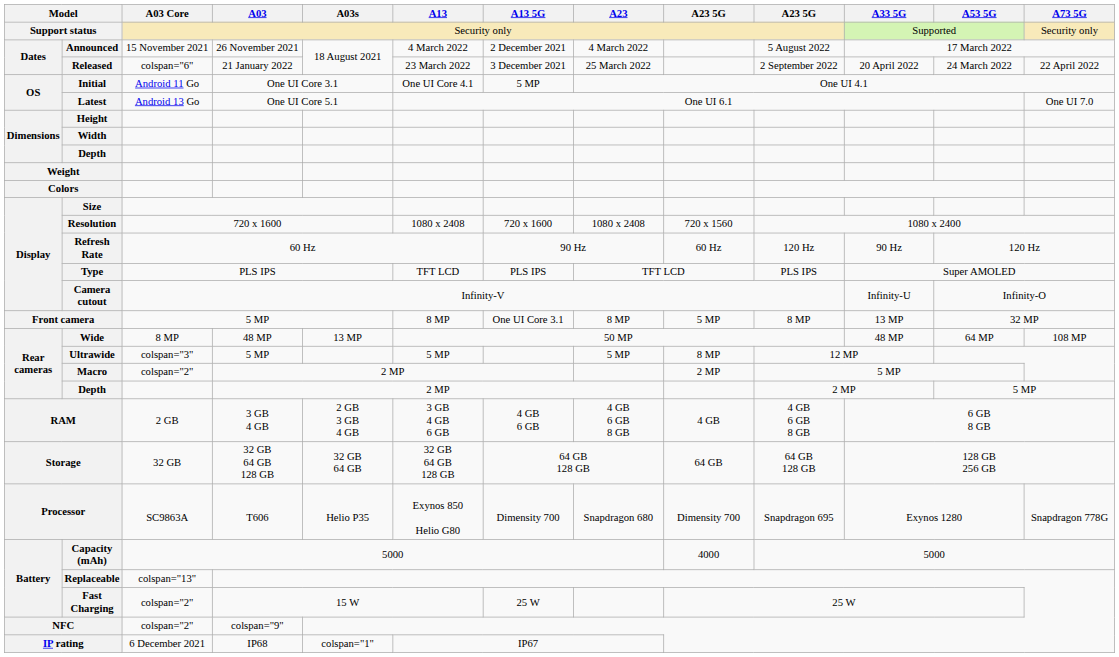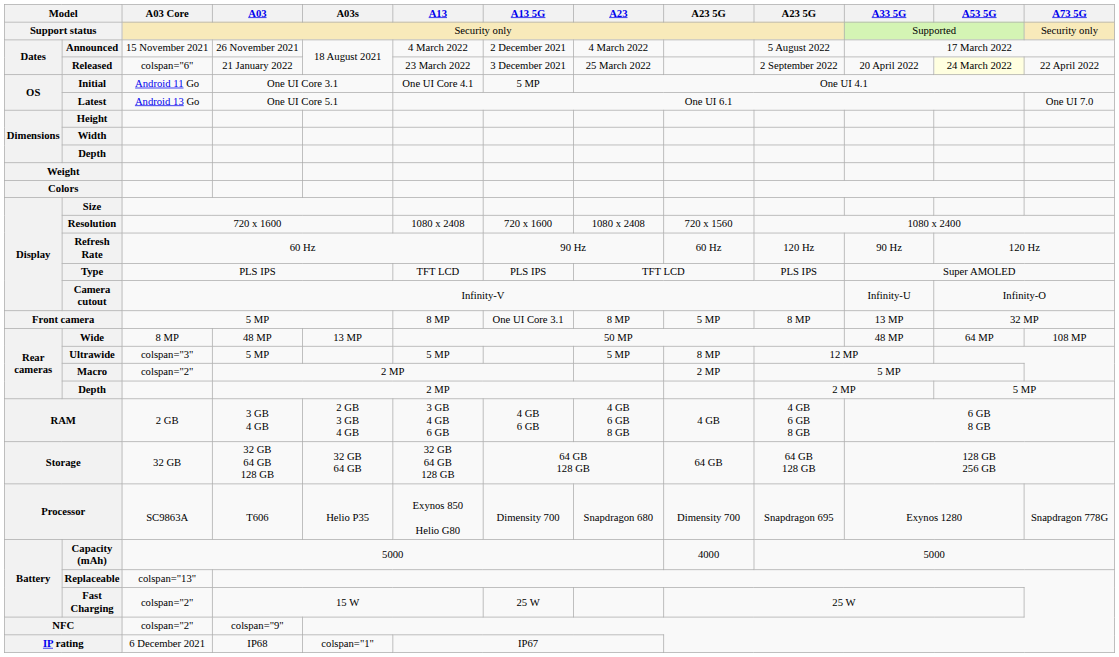(979, 66) no background -> (979, 66) lightyellow background
